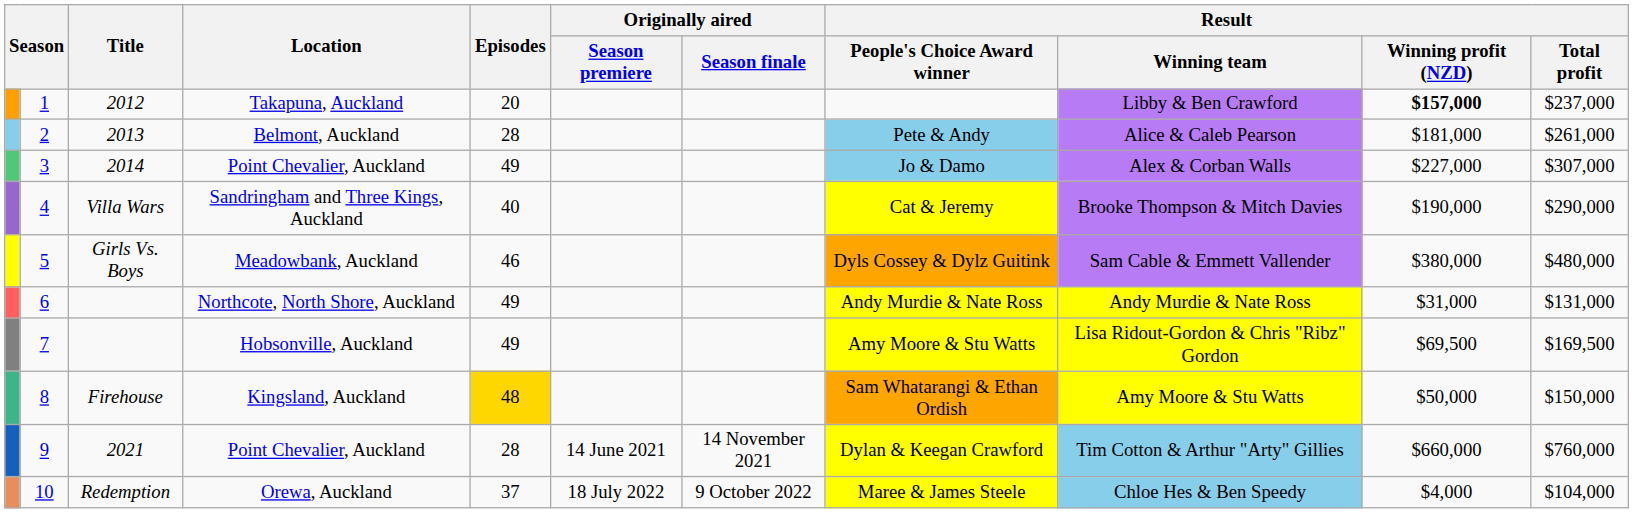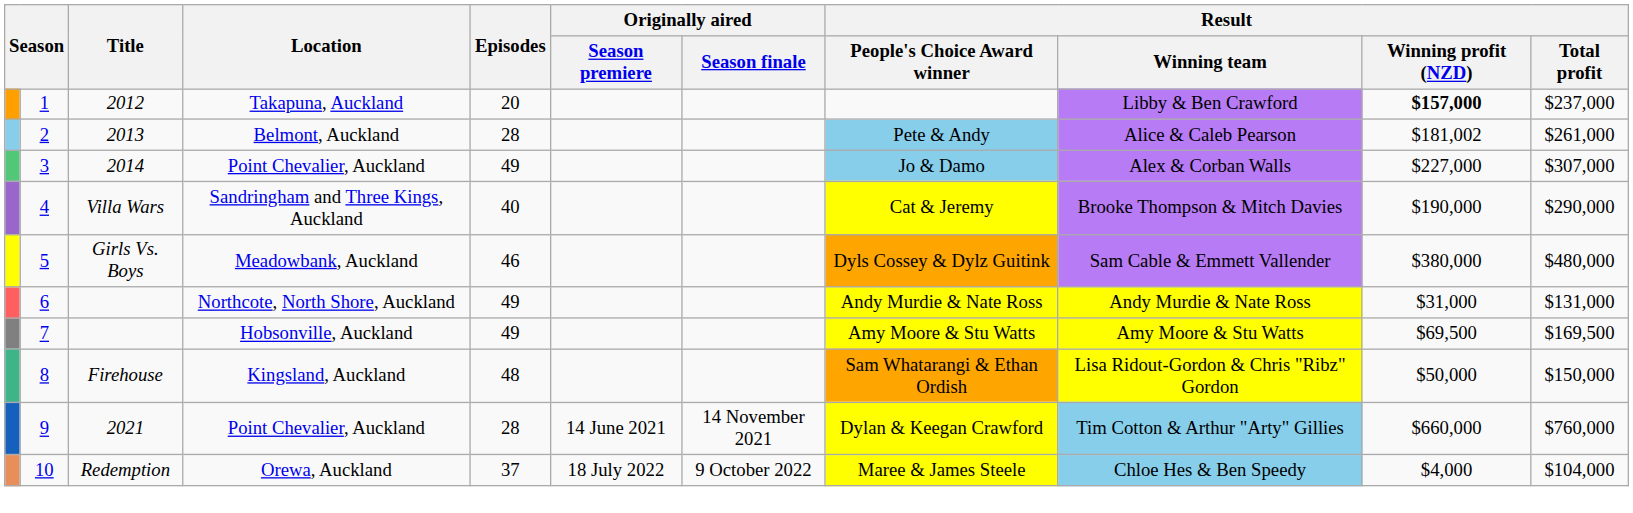(1447, 135) $181,000 -> (1447, 135) $181,002
(1210, 344) Lisa Ridout-Gordon & Chris "Ribz" Gordon -> (1210, 333) Amy Moore & Stu Watts
(510, 397) gold background -> (510, 375) no background
(1210, 397) Amy Moore & Stu Watts -> (1210, 375) Lisa Ridout-Gordon & Chris "Ribz" Gordon
